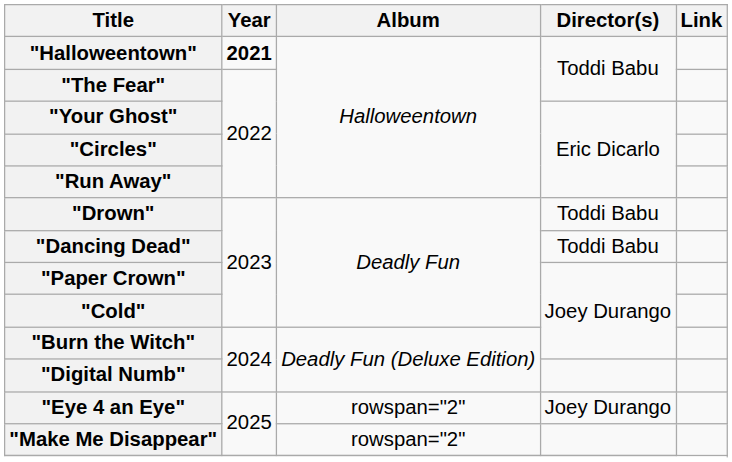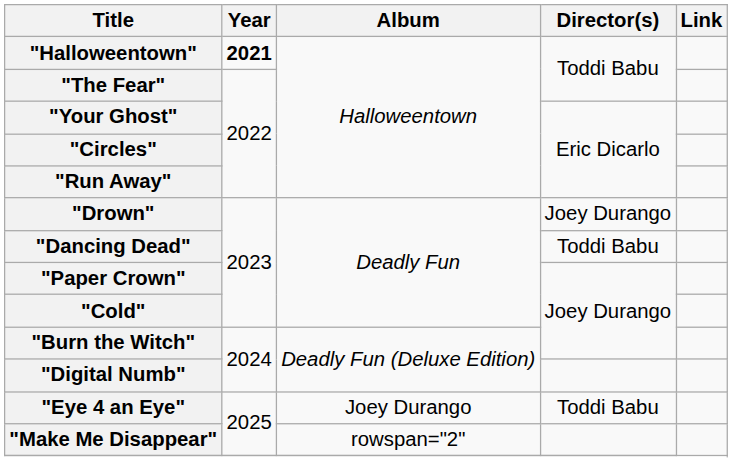(608, 213) Toddi Babu -> (608, 213) Joey Durango
(408, 407) rowspan="2" -> (408, 407) Joey Durango
(608, 407) Joey Durango -> (608, 407) Toddi Babu
